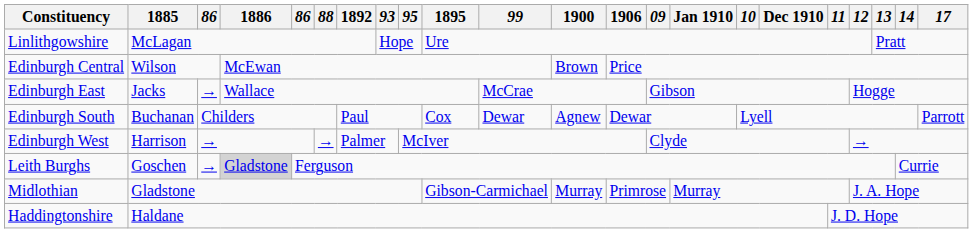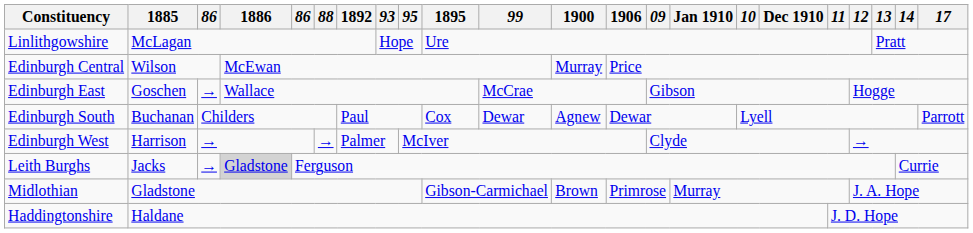(577, 66) Brown -> (579, 66) Murray
(148, 91) Jacks -> (159, 91) Goschen
(159, 166) Goschen -> (148, 166) Jacks
(579, 191) Murray -> (577, 191) Brown
